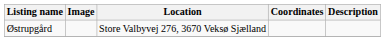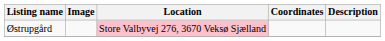(183, 28) no background -> (183, 28) pink background
